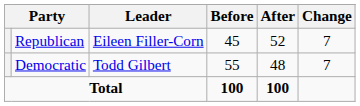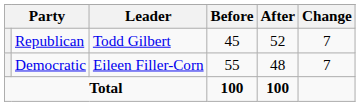(148, 40) Eileen Filler-Corn -> (132, 40) Todd Gilbert
(132, 64) Todd Gilbert -> (148, 64) Eileen Filler-Corn
